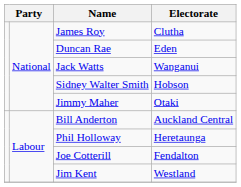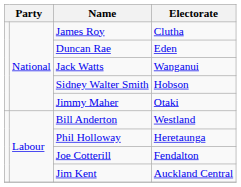(193, 119) Auckland Central -> (175, 119) Westland
(175, 173) Westland -> (193, 173) Auckland Central
